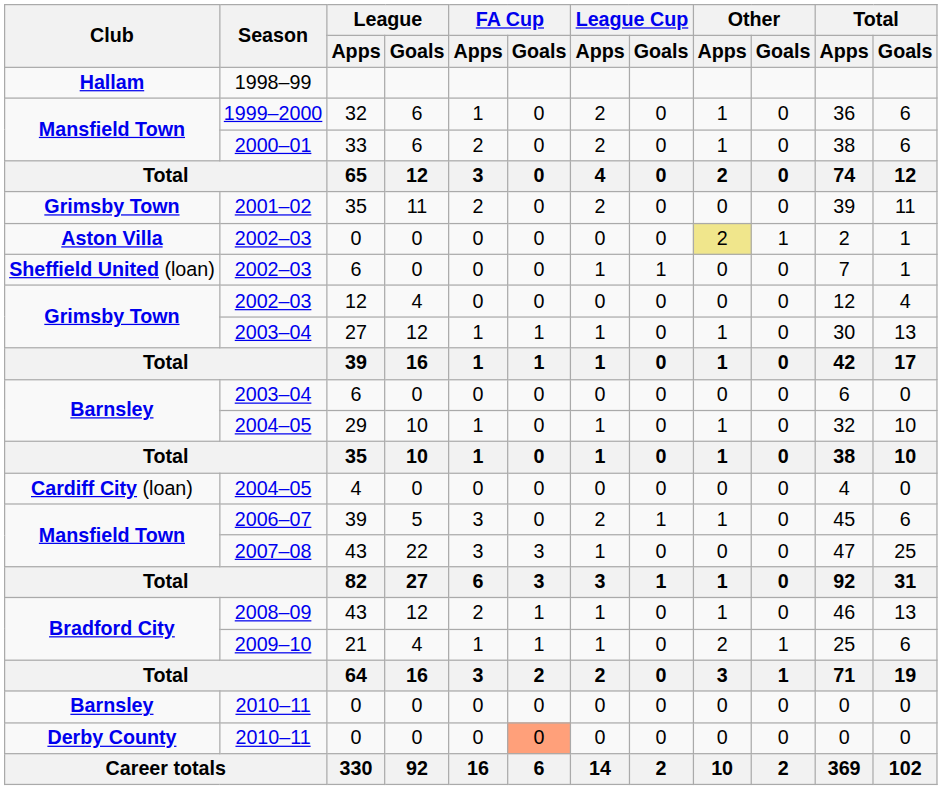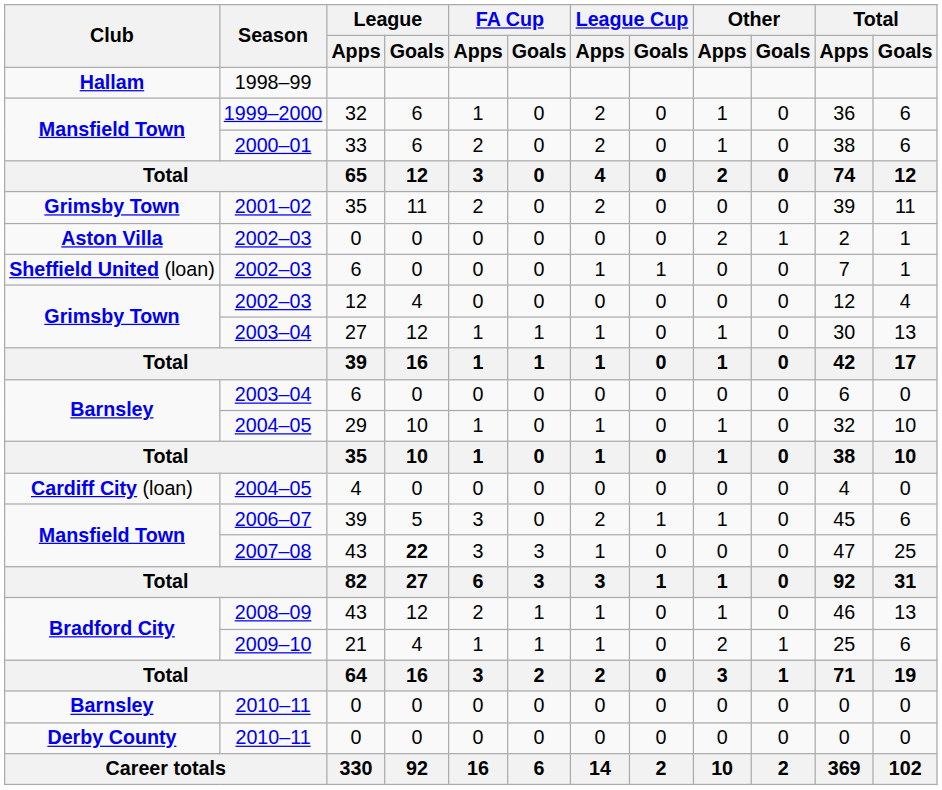(722, 238) khaki background -> (722, 238) no background
(417, 550) normal -> (417, 550) bold
(539, 737) lightsalmon background -> (539, 737) no background
